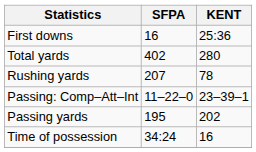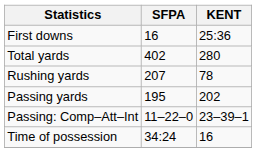rows swapped: (48, 116) <-> (73, 96)
